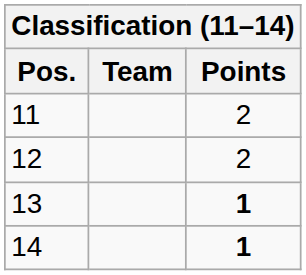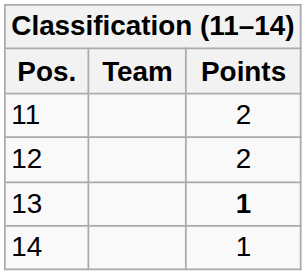(244, 247) bold -> (244, 247) normal
